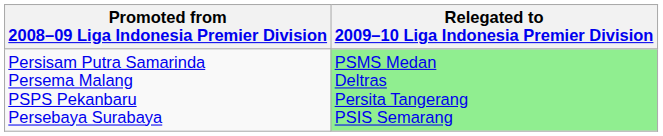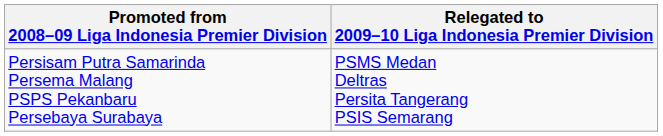(401, 90) lightgreen background -> (401, 90) no background
